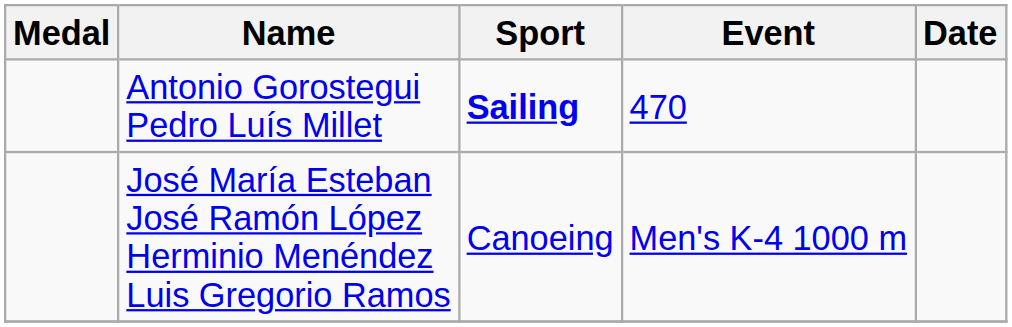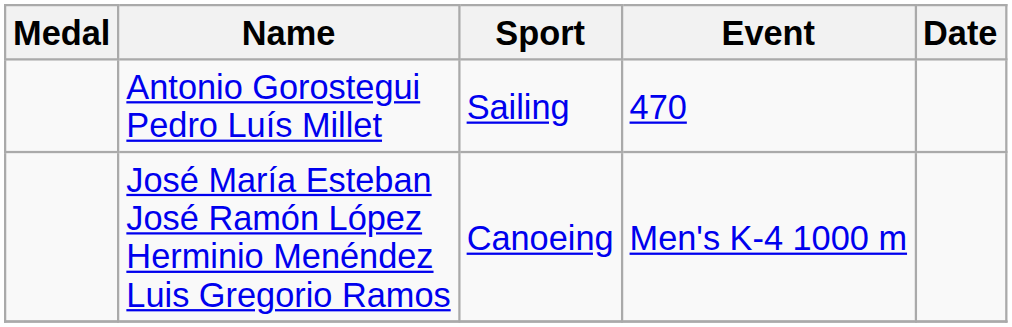(523, 106) bold -> (518, 106) normal
